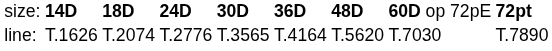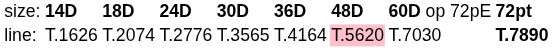(358, 35) no background -> (358, 35) pink background
(522, 35) normal -> (522, 35) bold
